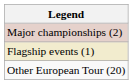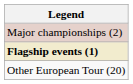(51, 51) normal -> (53, 51) bold
